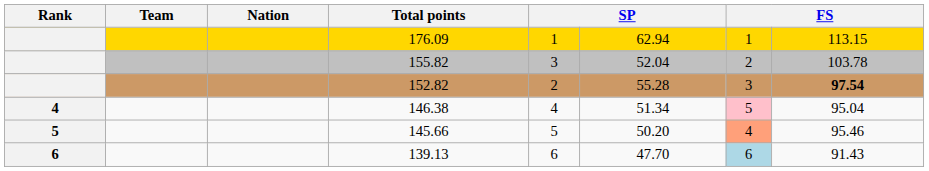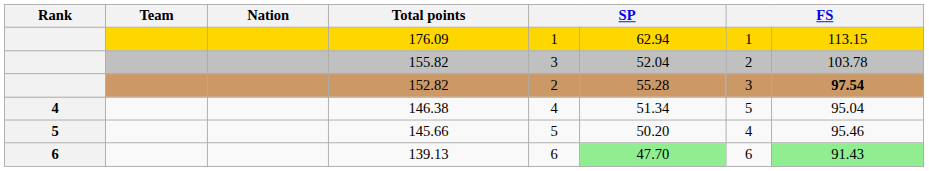(749, 108) pink background -> (749, 108) no background
(749, 131) lightsalmon background -> (749, 131) no background
(653, 154) no background -> (653, 154) lightgreen background
(749, 154) lightblue background -> (749, 154) no background
(848, 154) no background -> (848, 154) lightgreen background
